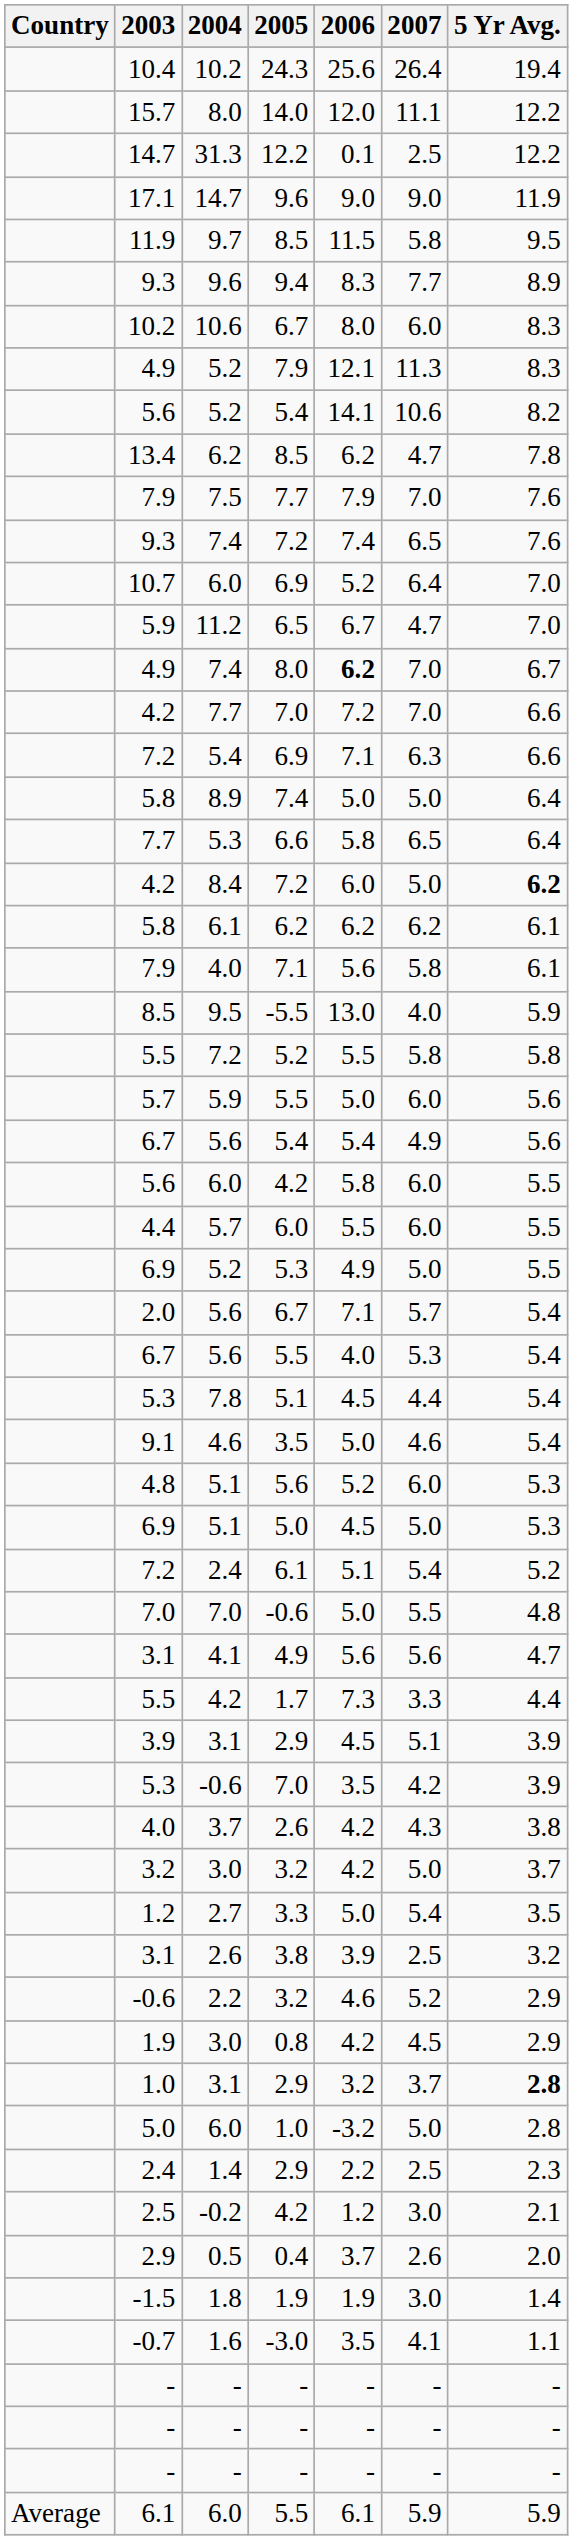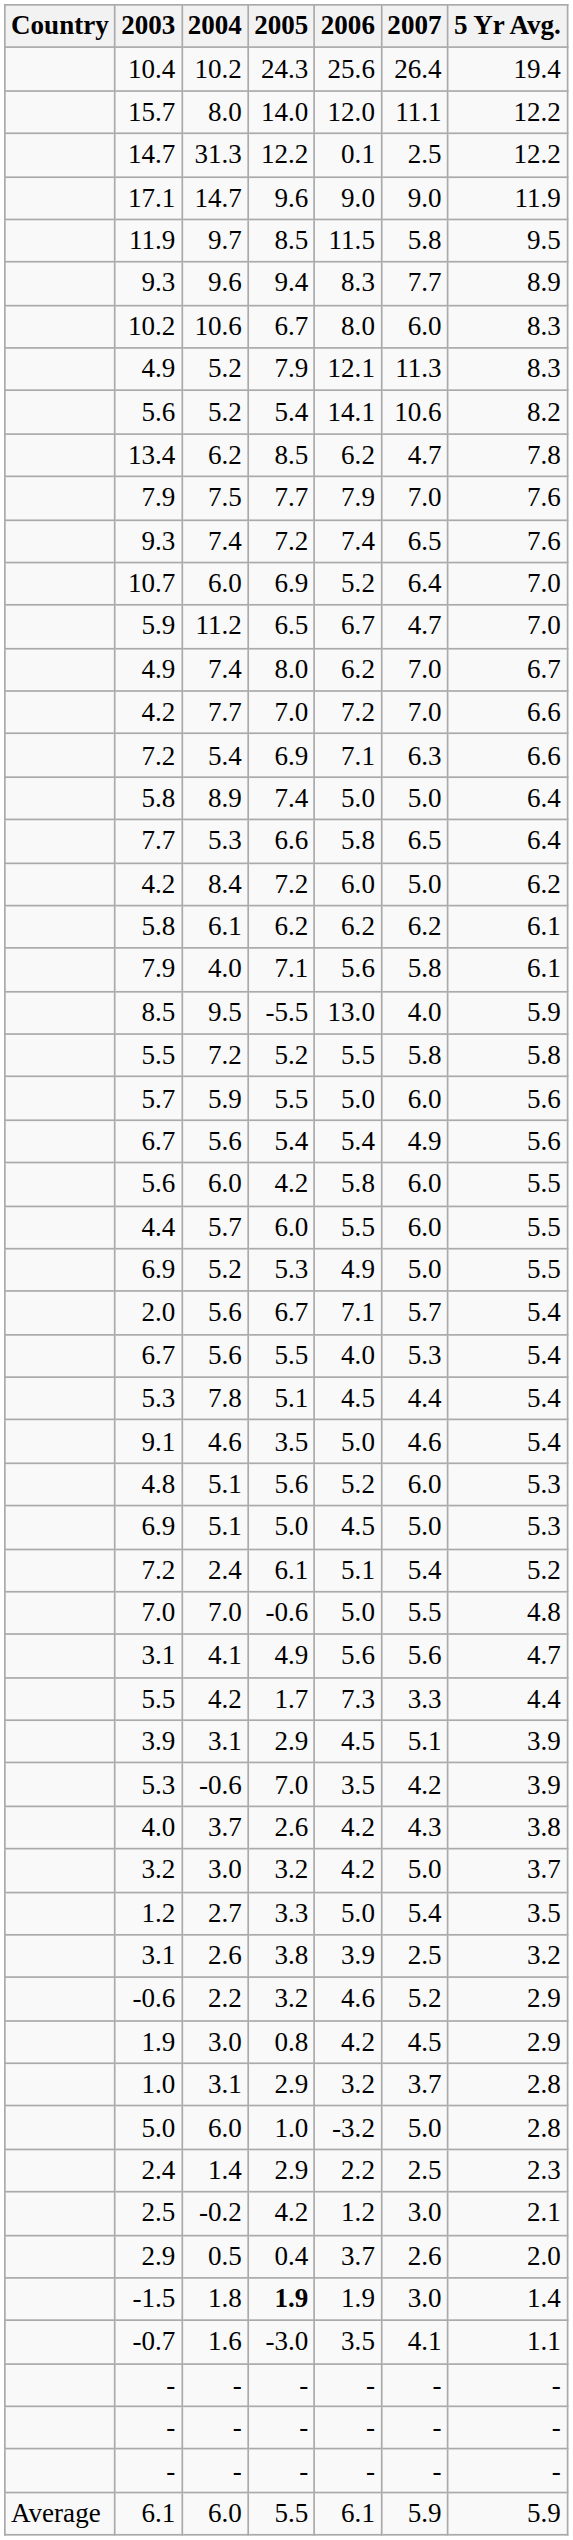(358, 669) bold -> (358, 669) normal
(544, 883) bold -> (544, 883) normal
(544, 2084) bold -> (544, 2084) normal
(291, 2298) normal -> (291, 2298) bold
